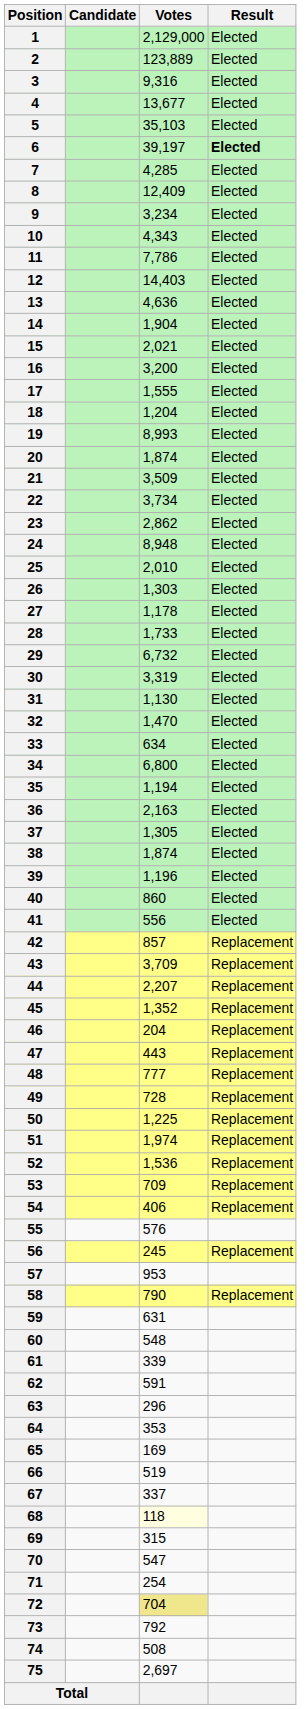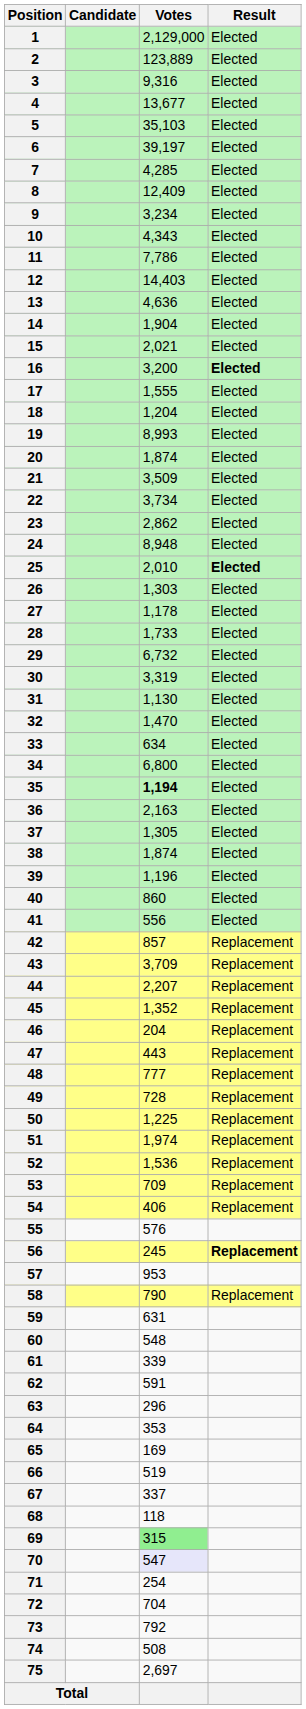(236, 147) bold -> (234, 147) normal
(234, 368) normal -> (236, 368) bold
(234, 567) normal -> (236, 567) bold
(160, 788) normal -> (160, 788) bold
(252, 1251) normal -> (254, 1251) bold
(154, 1516) lightyellow background -> (154, 1516) no background
(154, 1538) no background -> (154, 1538) lightgreen background
(154, 1560) no background -> (154, 1560) lavender background
(154, 1605) khaki background -> (154, 1605) no background
